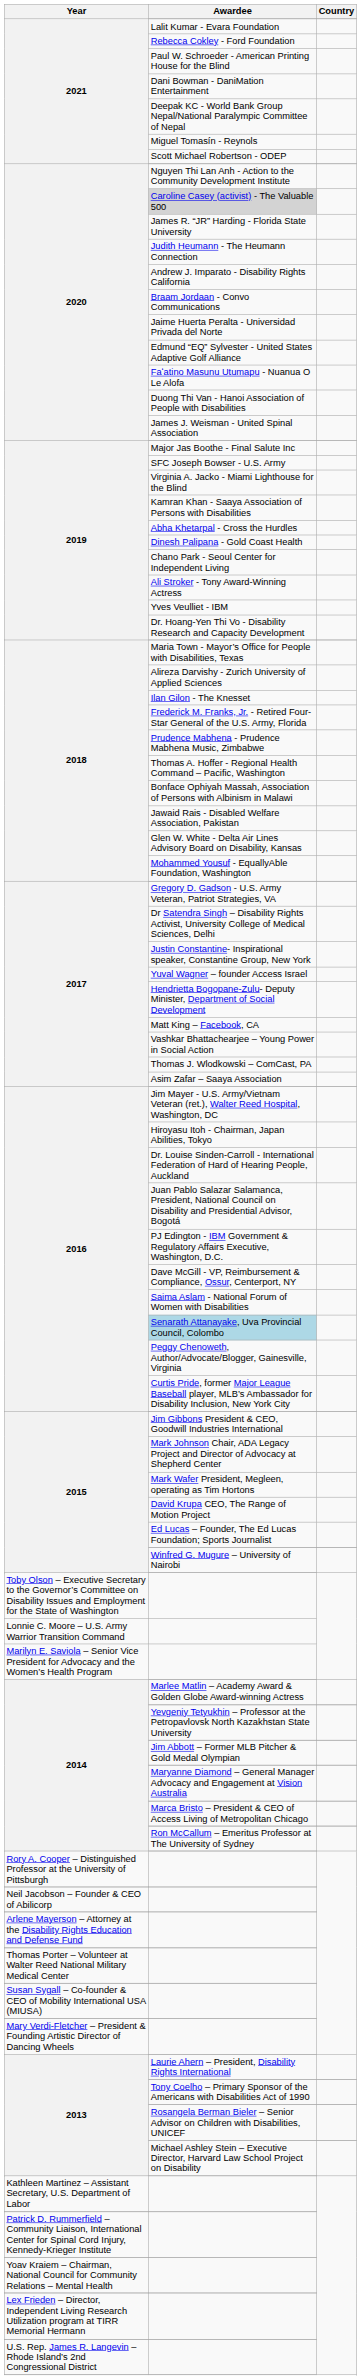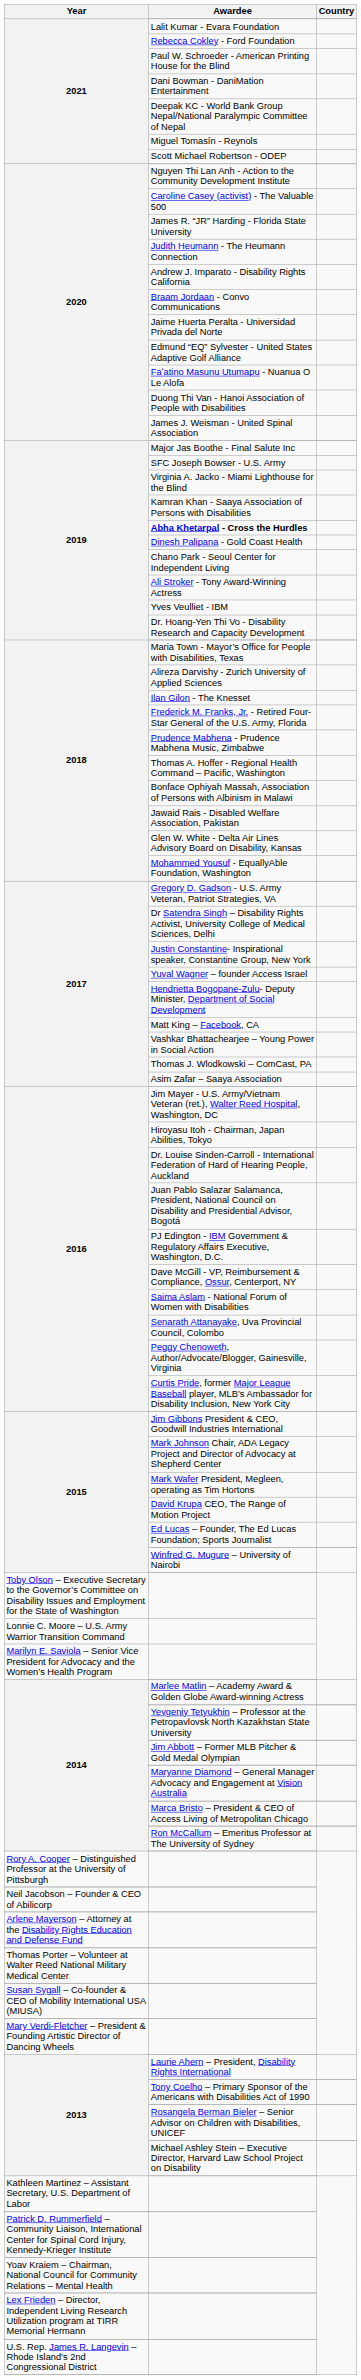(232, 201) lightgrey background -> (232, 201) no background
(224, 527) normal -> (229, 527) bold
(226, 1327) lightblue background -> (226, 1327) no background
